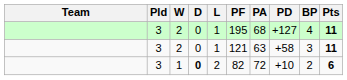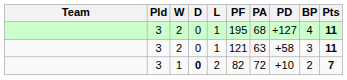(331, 65) 6 -> (331, 65) 7
